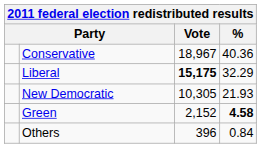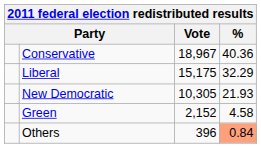(197, 73) bold -> (197, 73) normal
(241, 113) bold -> (241, 113) normal
(241, 133) no background -> (241, 133) lightsalmon background
